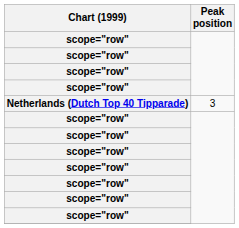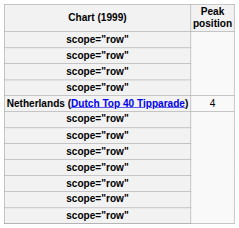(213, 103) 3 -> (213, 103) 4
